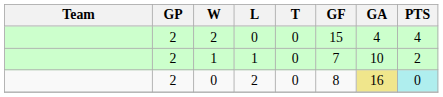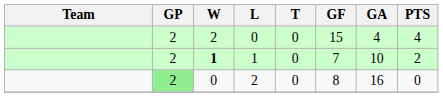(214, 59) normal -> (214, 59) bold
(173, 80) no background -> (173, 80) lightgreen background
(377, 80) khaki background -> (377, 80) no background
(417, 80) paleturquoise background -> (417, 80) no background
